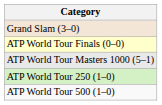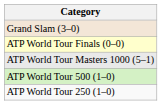(61, 76) ATP World Tour 250 (1–0) -> (61, 76) ATP World Tour 500 (1–0)
(61, 92) ATP World Tour 500 (1–0) -> (61, 92) ATP World Tour 250 (1–0)
